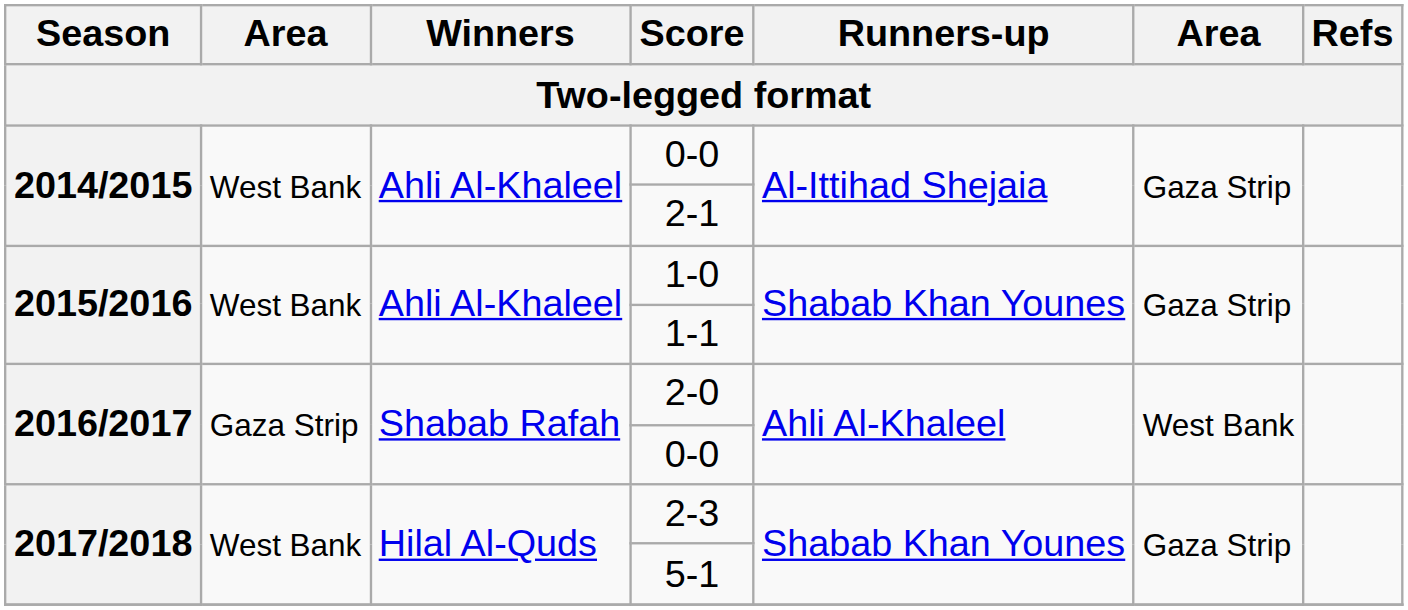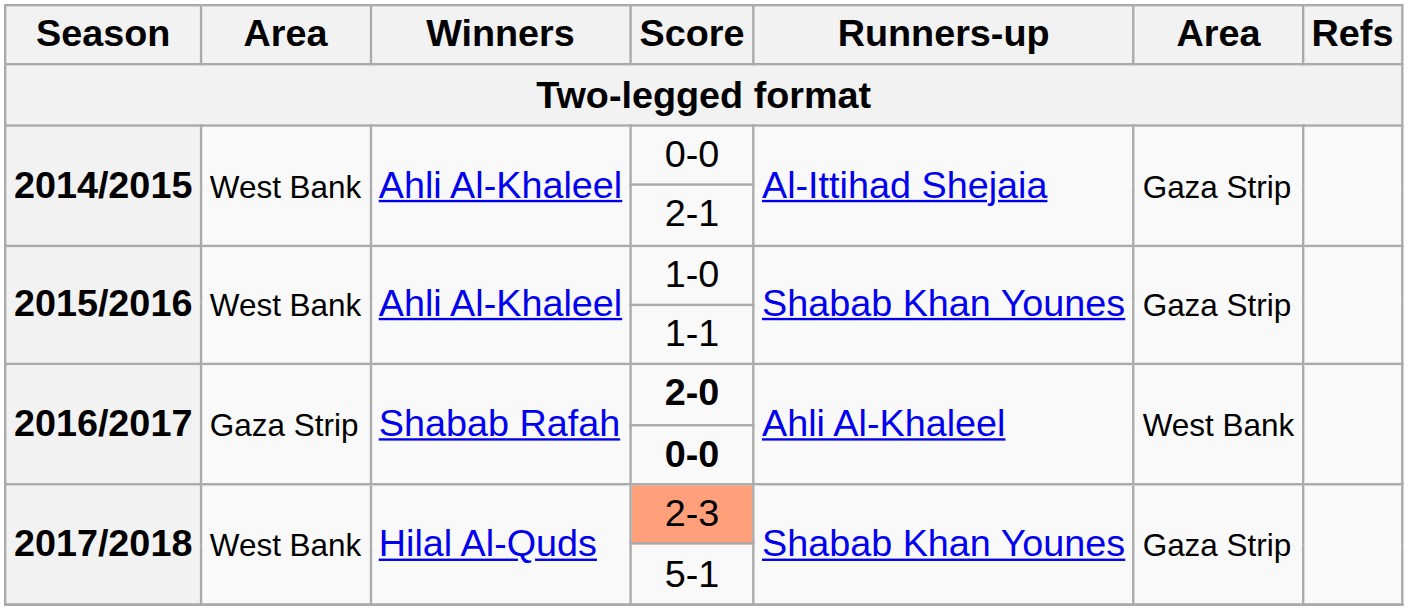(692, 393) normal -> (692, 393) bold
(692, 453) normal -> (692, 453) bold
(692, 513) no background -> (692, 513) lightsalmon background
